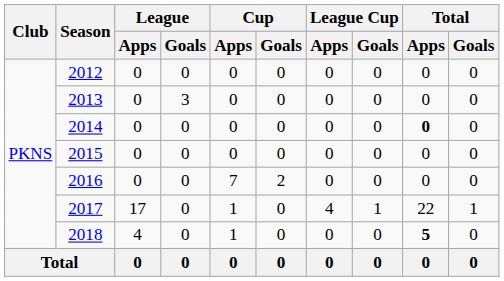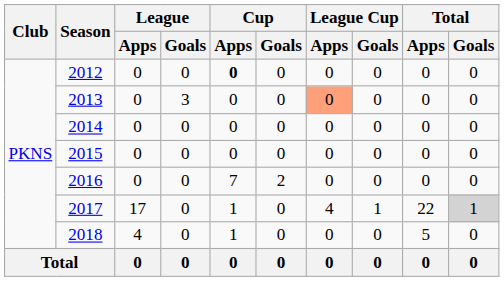(233, 72) normal -> (233, 72) bold
(329, 99) no background -> (329, 99) lightsalmon background
(426, 126) bold -> (426, 126) normal
(474, 208) no background -> (474, 208) lightgrey background
(426, 235) bold -> (426, 235) normal
